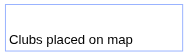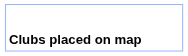(71, 39) normal -> (75, 38) bold
